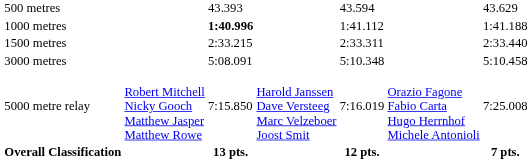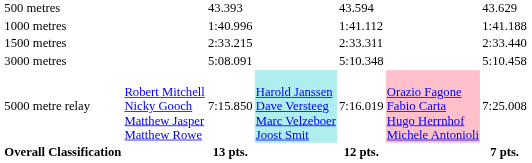(231, 25) bold -> (230, 25) normal
(297, 113) no background -> (296, 113) paleturquoise background
(434, 113) no background -> (433, 113) pink background
